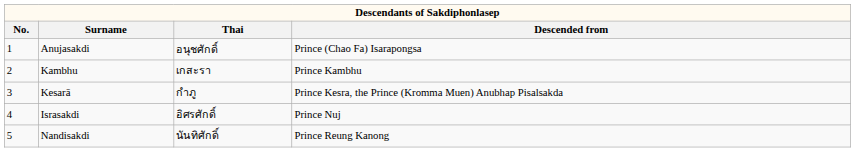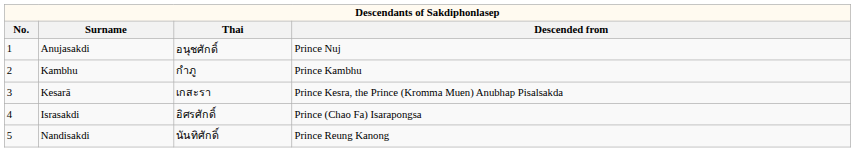(358, 49) Prince (Chao Fa) Isarapongsa -> (318, 49) Prince Nuj
(193, 71) เกสะรา -> (186, 71) กำภู
(186, 93) กำภู -> (193, 93) เกสะรา
(318, 114) Prince Nuj -> (358, 114) Prince (Chao Fa) Isarapongsa
